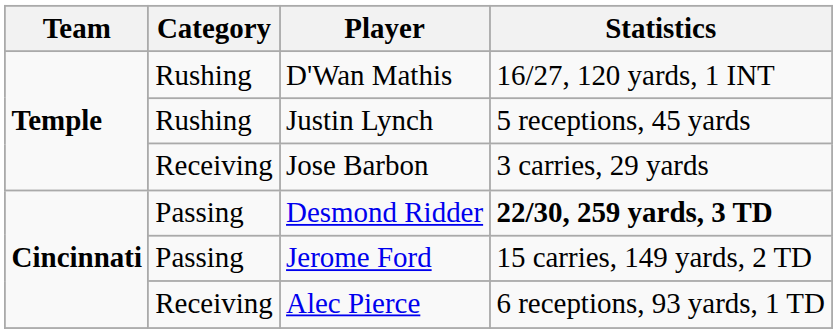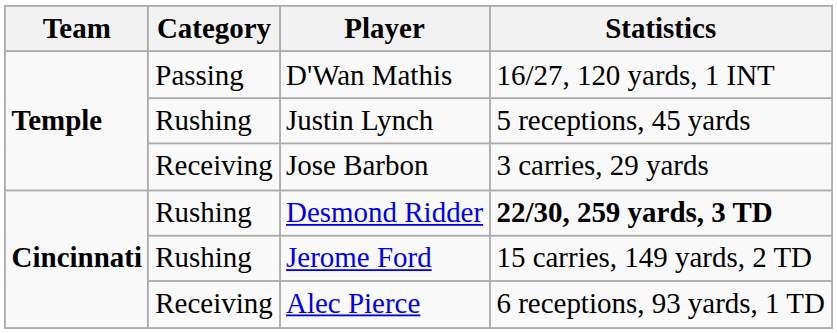(204, 74) Rushing -> (200, 74) Passing
(200, 212) Passing -> (204, 212) Rushing
(200, 258) Passing -> (204, 258) Rushing
